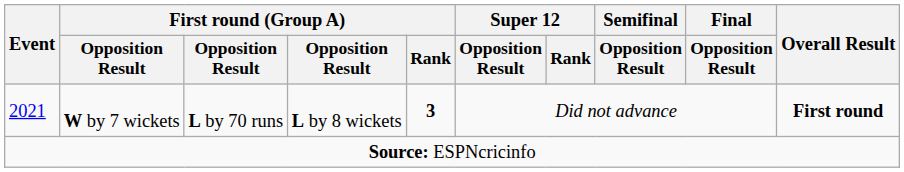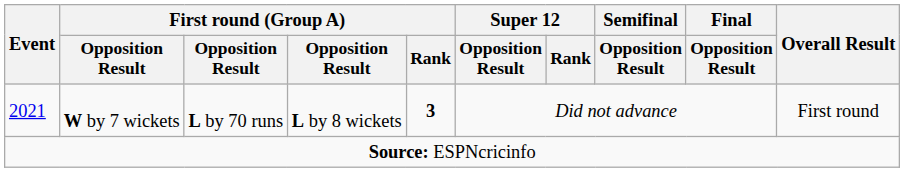(838, 110) bold -> (838, 110) normal
